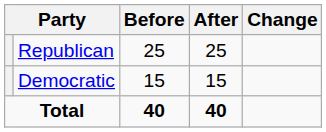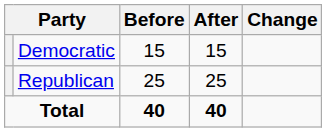rows swapped: (66, 50) <-> (66, 80)
